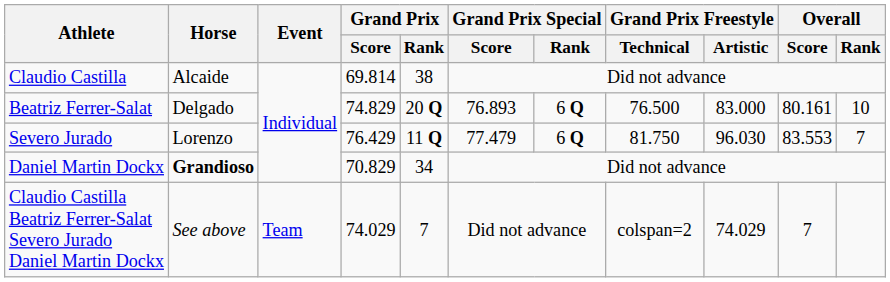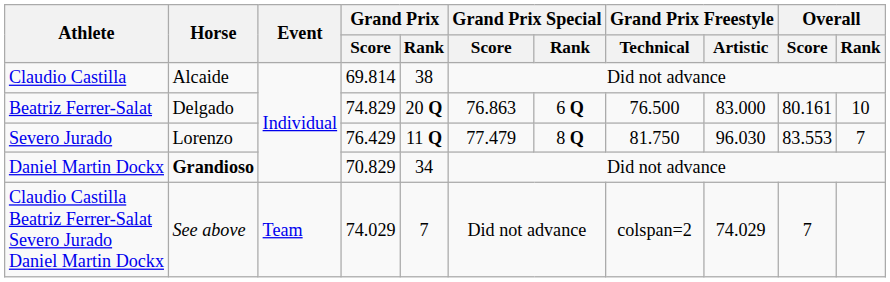(491, 108) 76.893 -> (491, 108) 76.863
(570, 137) 6 Q -> (570, 137) 8 Q
